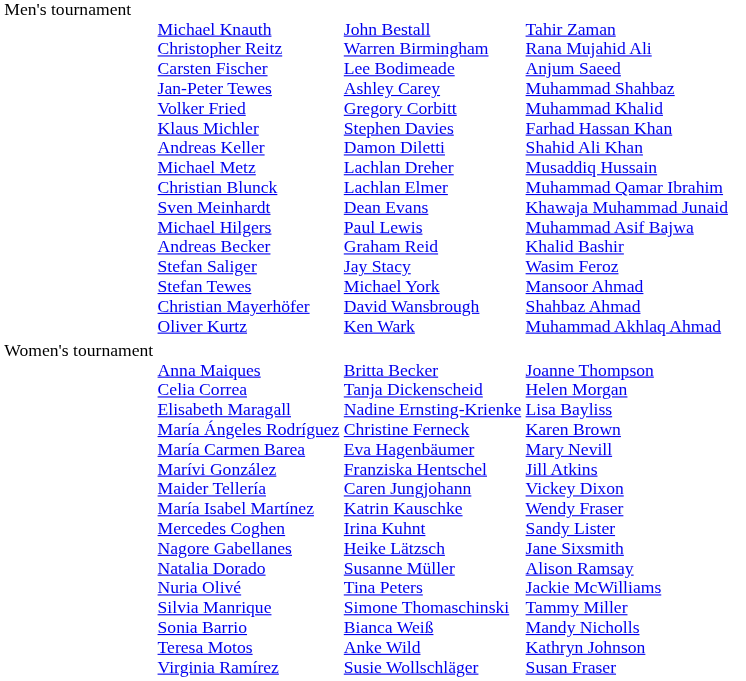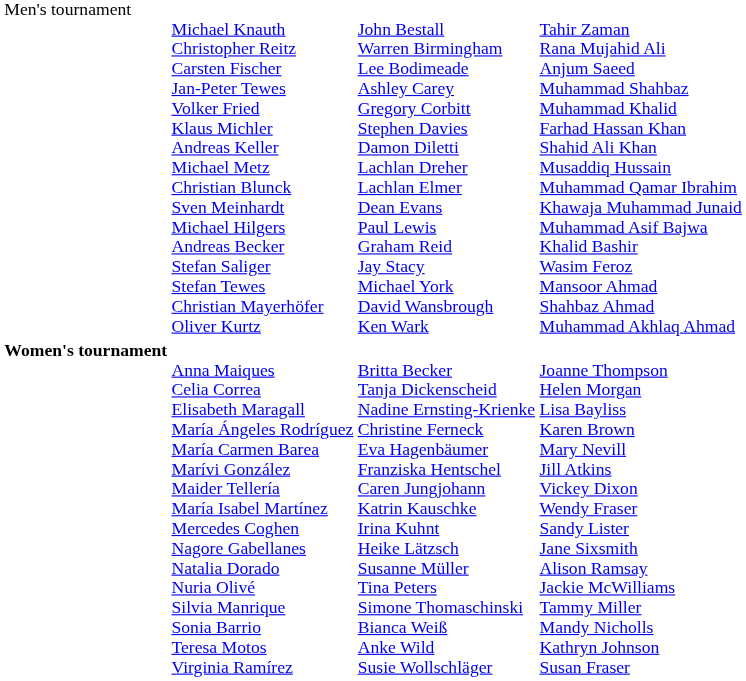(79, 350) normal -> (86, 350) bold
